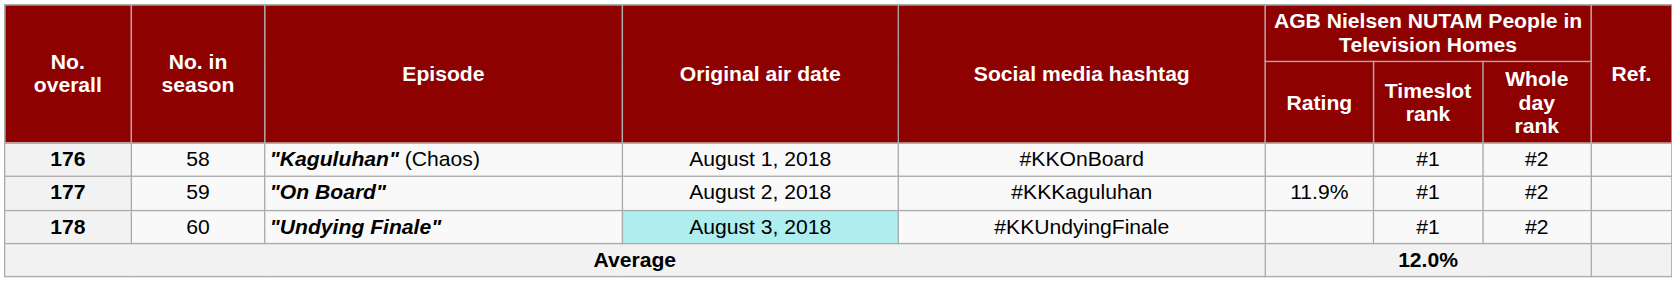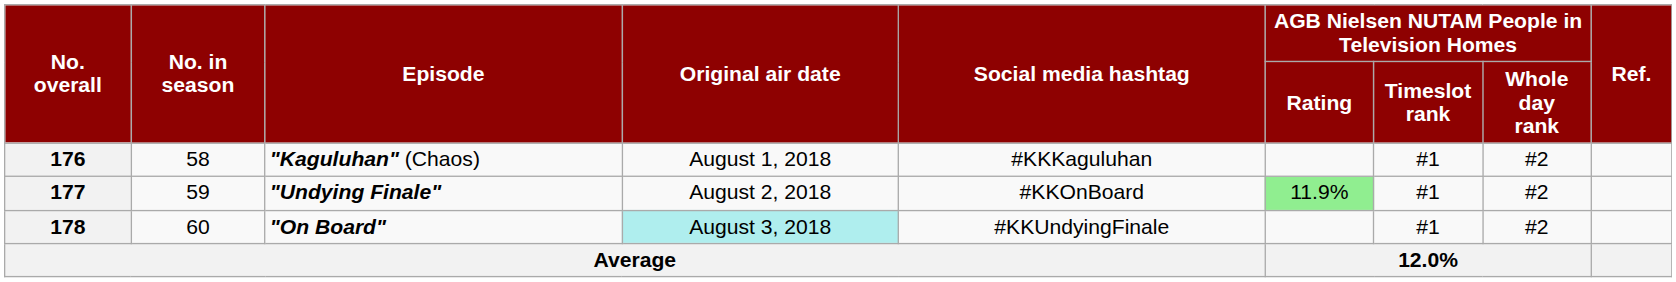(1082, 159) #KKOnBoard -> (1082, 159) #KKKaguluhan
(328, 193) "On Board" -> (355, 193) "Undying Finale"
(1082, 193) #KKKaguluhan -> (1082, 193) #KKOnBoard
(1319, 193) no background -> (1319, 193) lightgreen background
(355, 226) "Undying Finale" -> (328, 226) "On Board"
